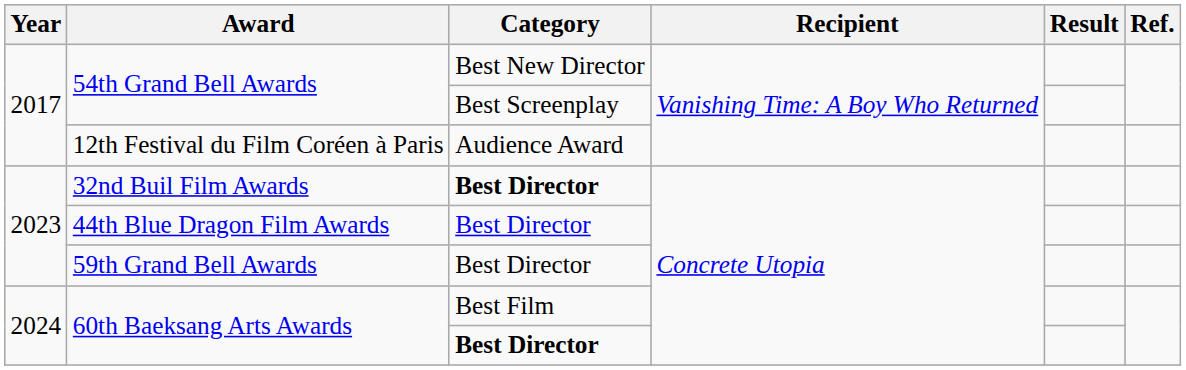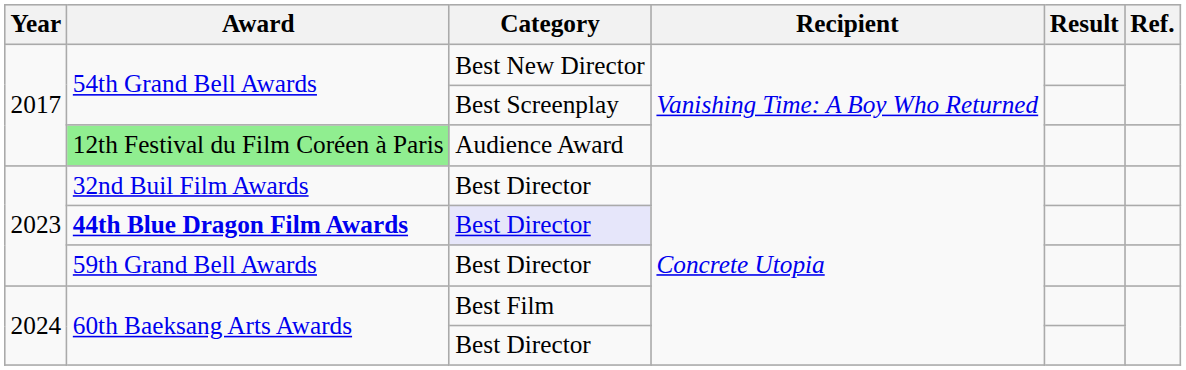(258, 144) no background -> (258, 144) lightgreen background
(527, 184) bold -> (523, 184) normal
(231, 225) normal -> (240, 225) bold
(523, 225) no background -> (523, 225) lavender background
(527, 345) bold -> (523, 345) normal
